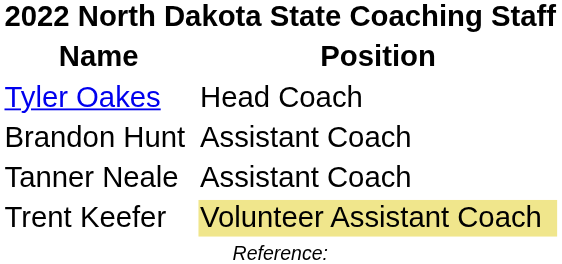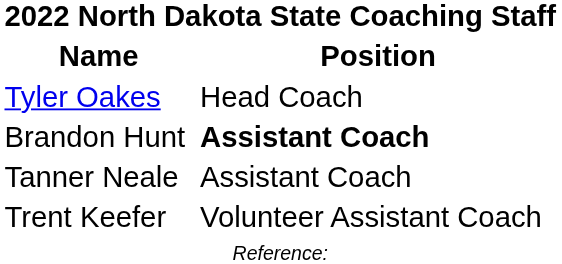(306, 137) normal -> (315, 137) bold
(371, 217) khaki background -> (371, 217) no background
